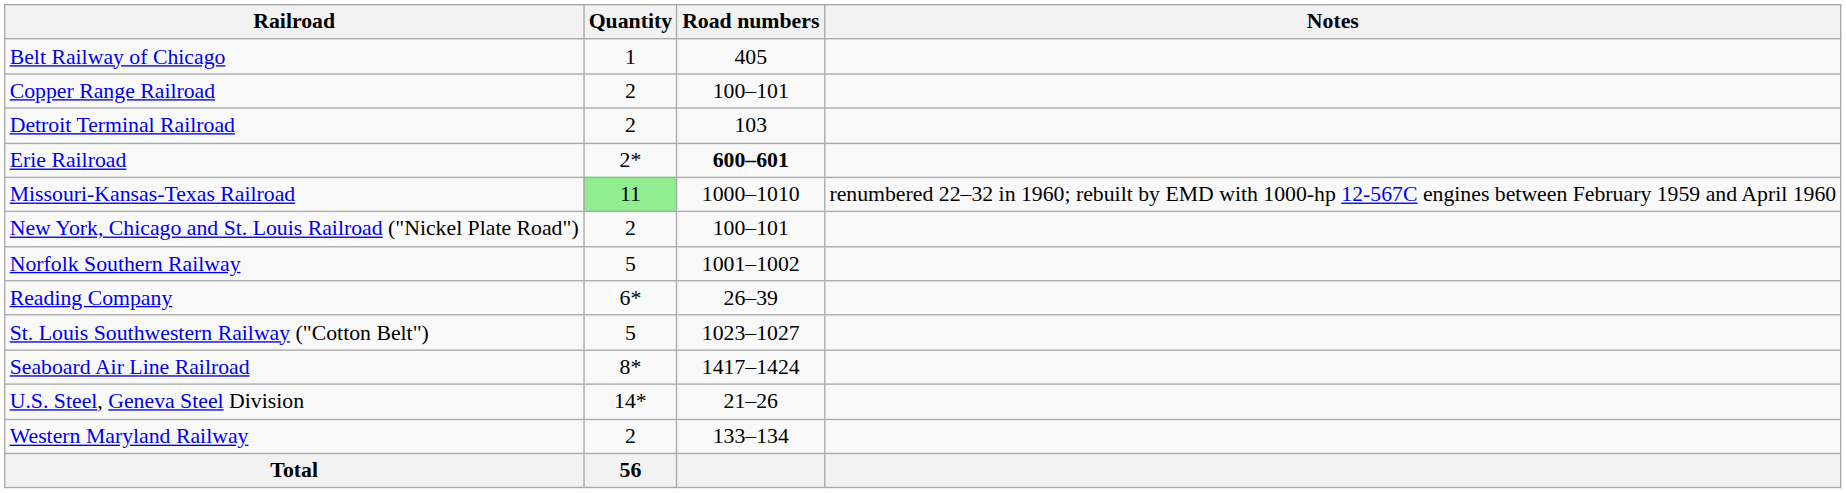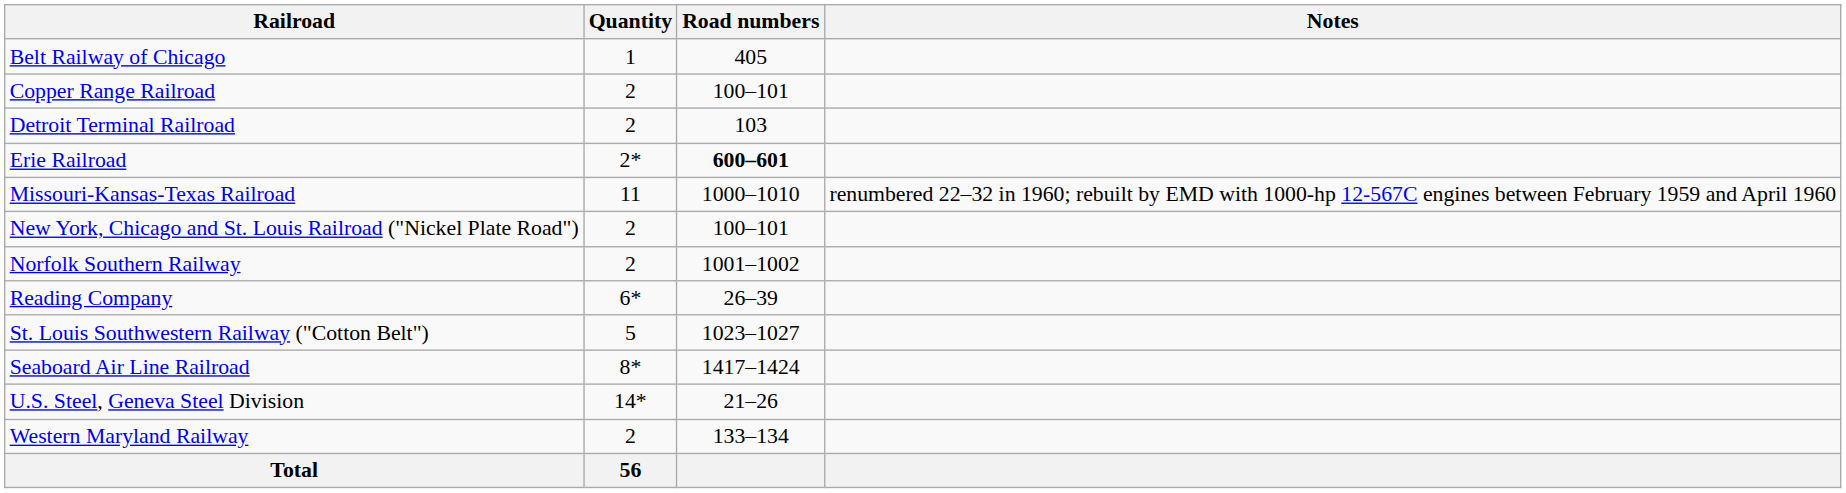(630, 194) lightgreen background -> (630, 194) no background
(630, 263) 5 -> (630, 263) 2
